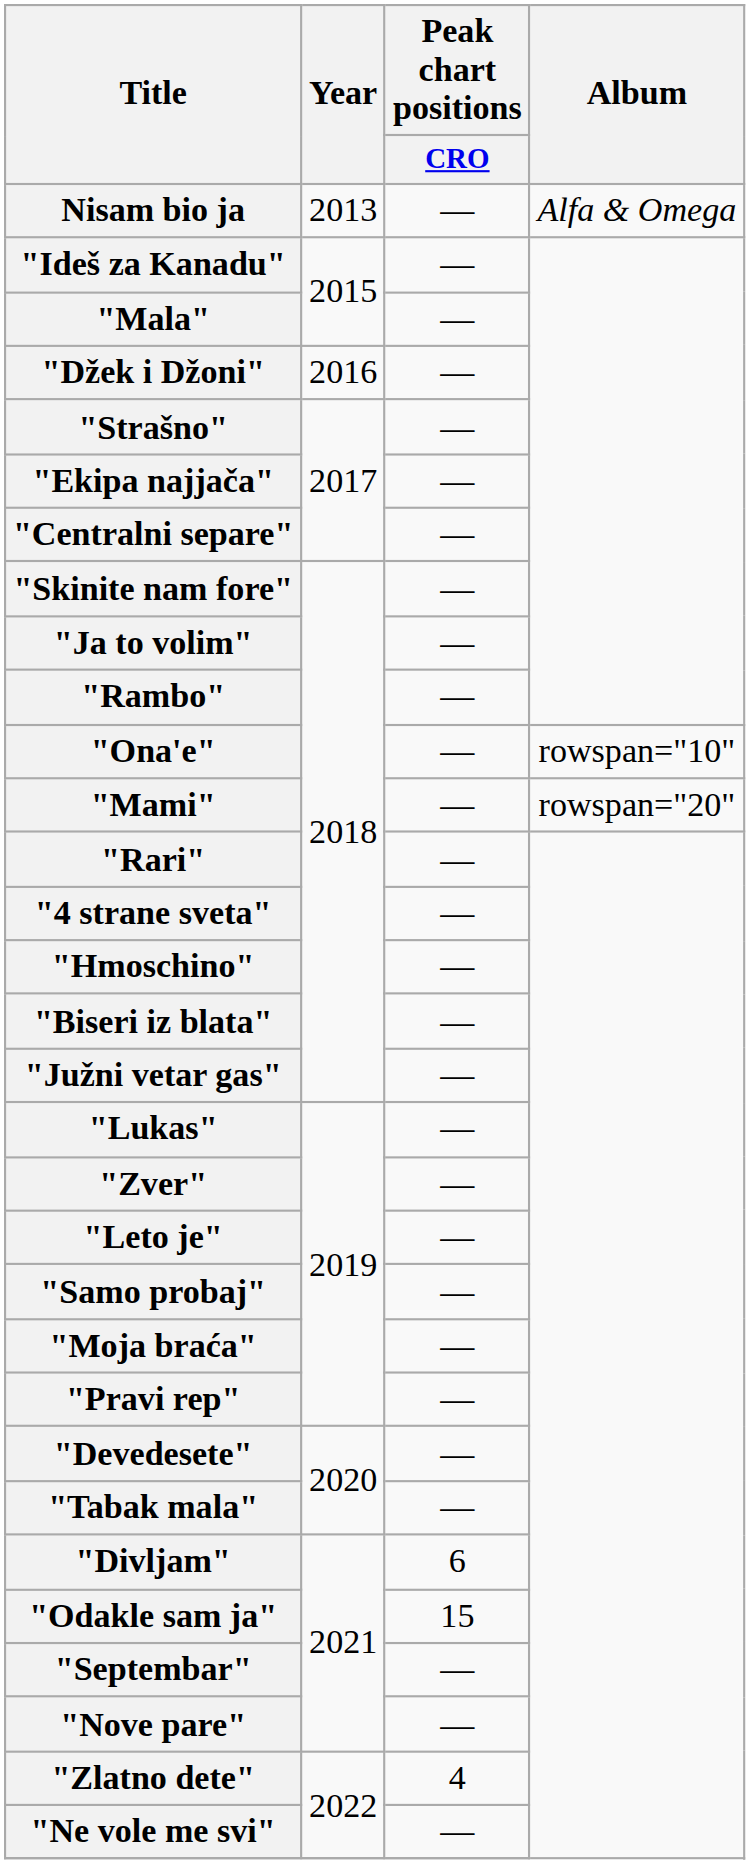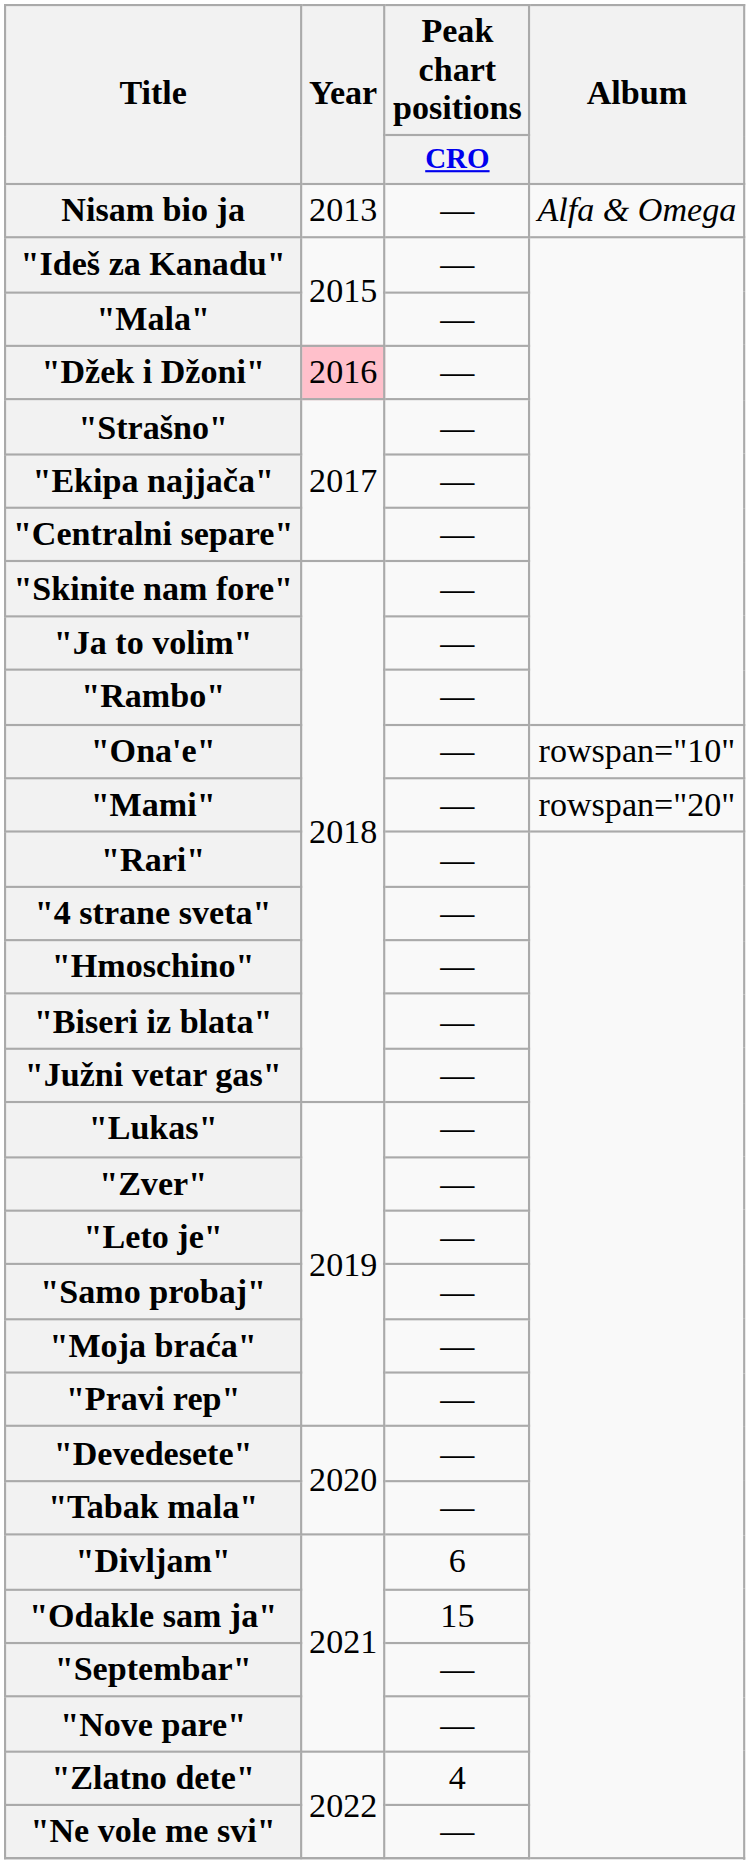(343, 372) no background -> (343, 372) pink background
